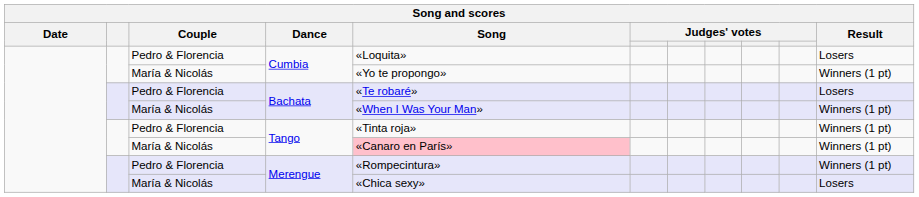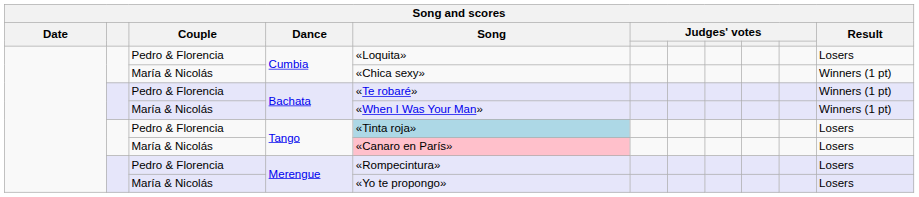(401, 73) «Yo te propongo» -> (390, 73) «Chica sexy»
(836, 92) Losers -> (855, 92) Winners (1 pt)
(386, 128) no background -> (386, 128) lightblue background
(855, 128) Winners (1 pt) -> (836, 128) Losers
(855, 146) Winners (1 pt) -> (836, 146) Losers
(855, 165) Winners (1 pt) -> (836, 165) Losers
(390, 183) «Chica sexy» -> (401, 183) «Yo te propongo»
